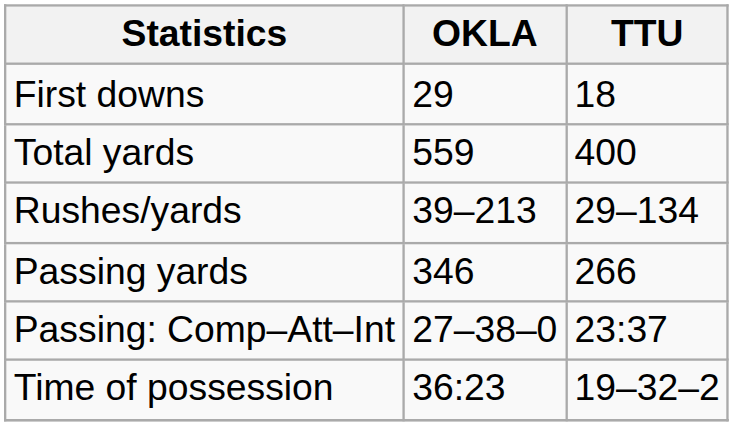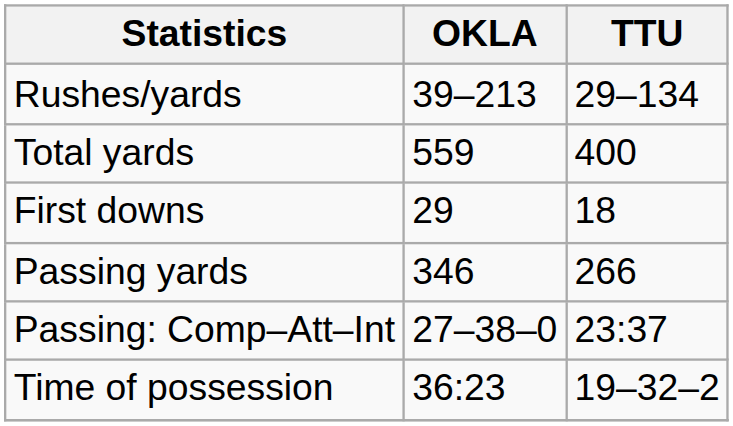rows swapped: (109, 93) <-> (128, 211)
